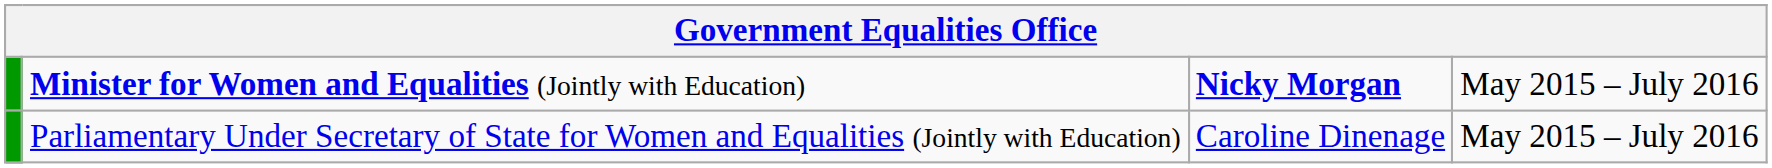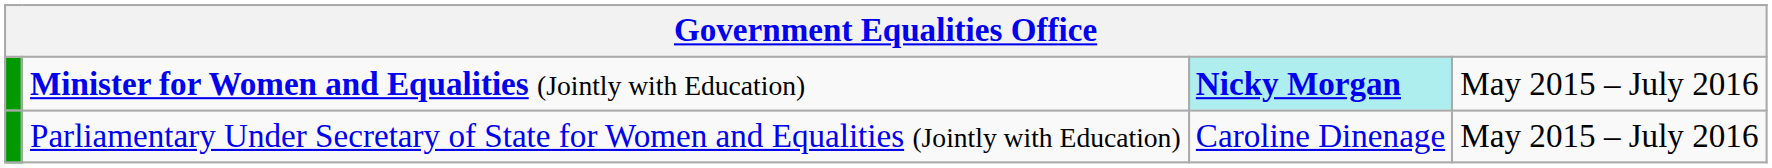(1298, 83) no background -> (1298, 83) paleturquoise background
